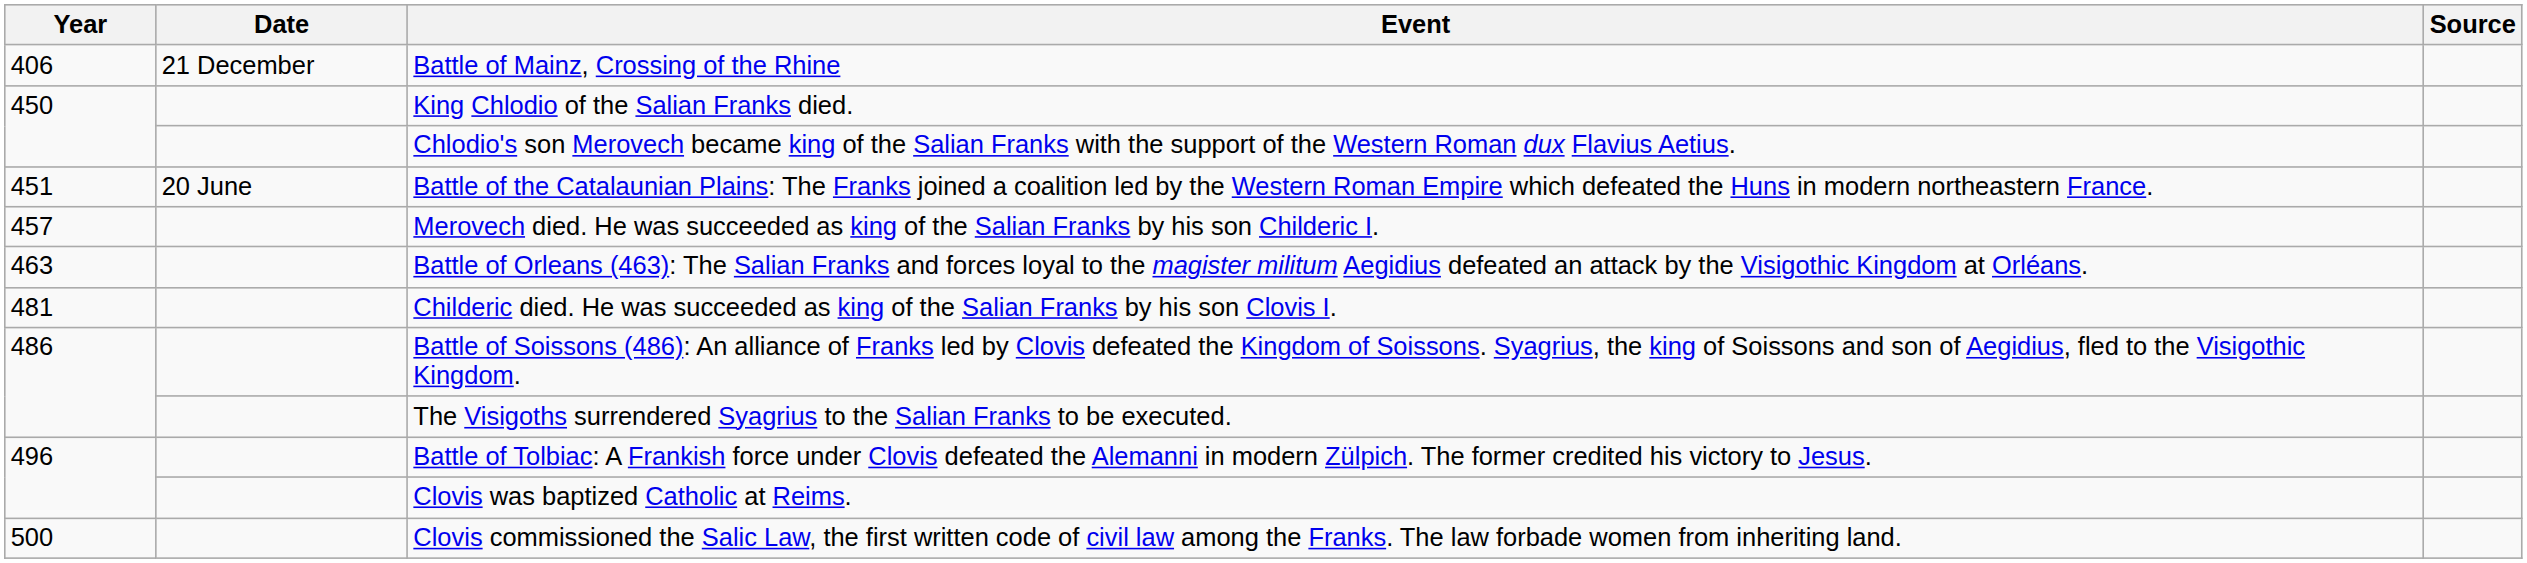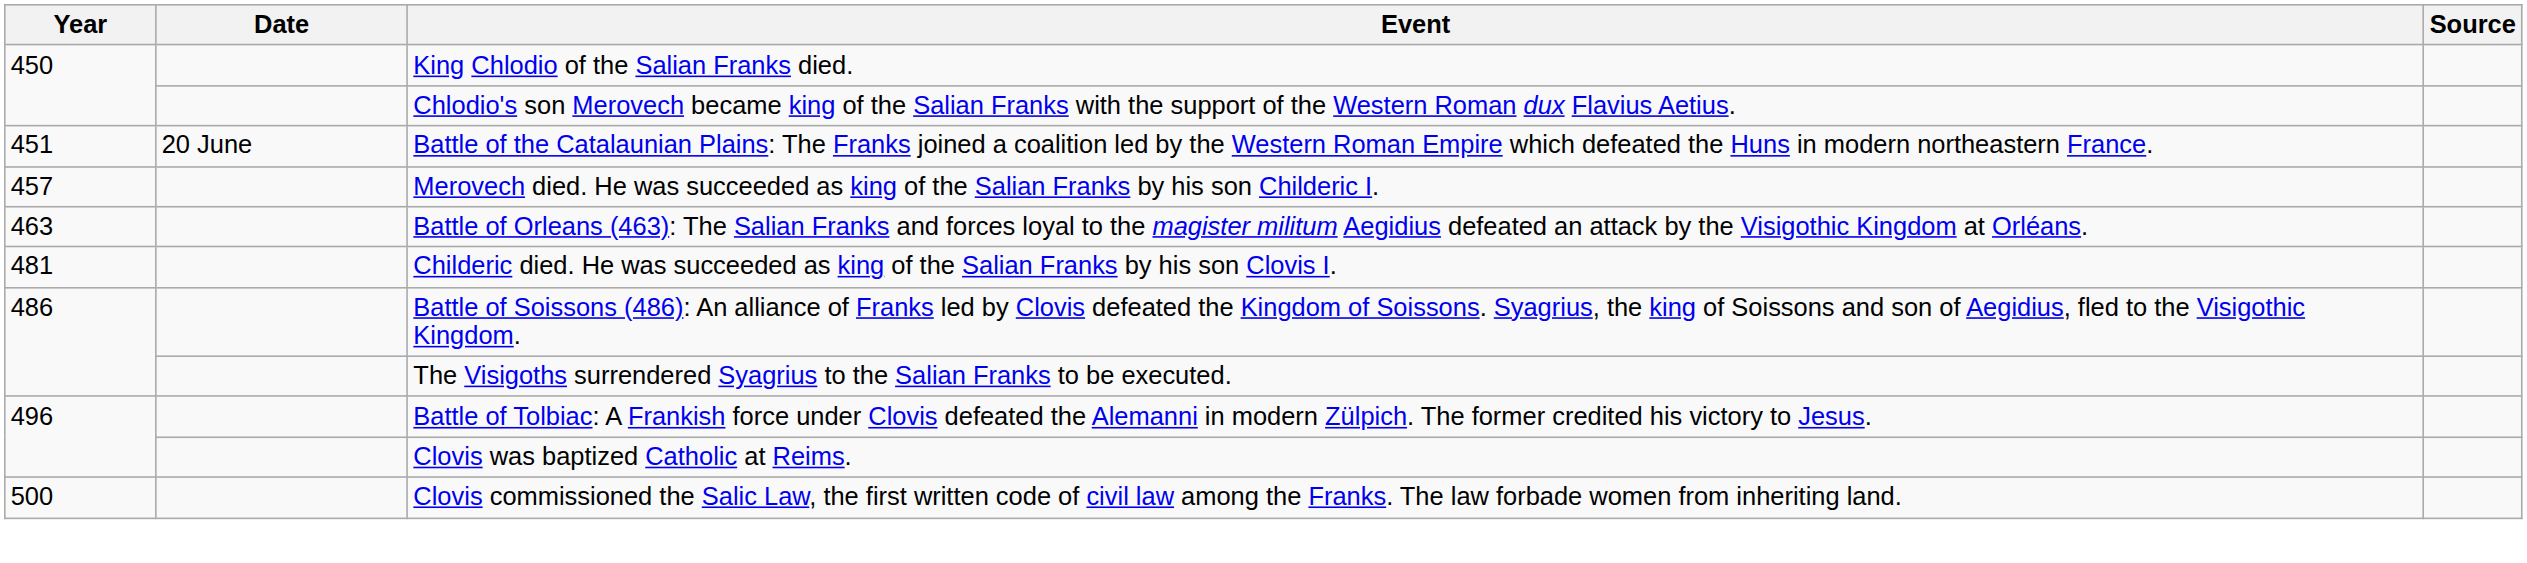- row: (627, 65)
